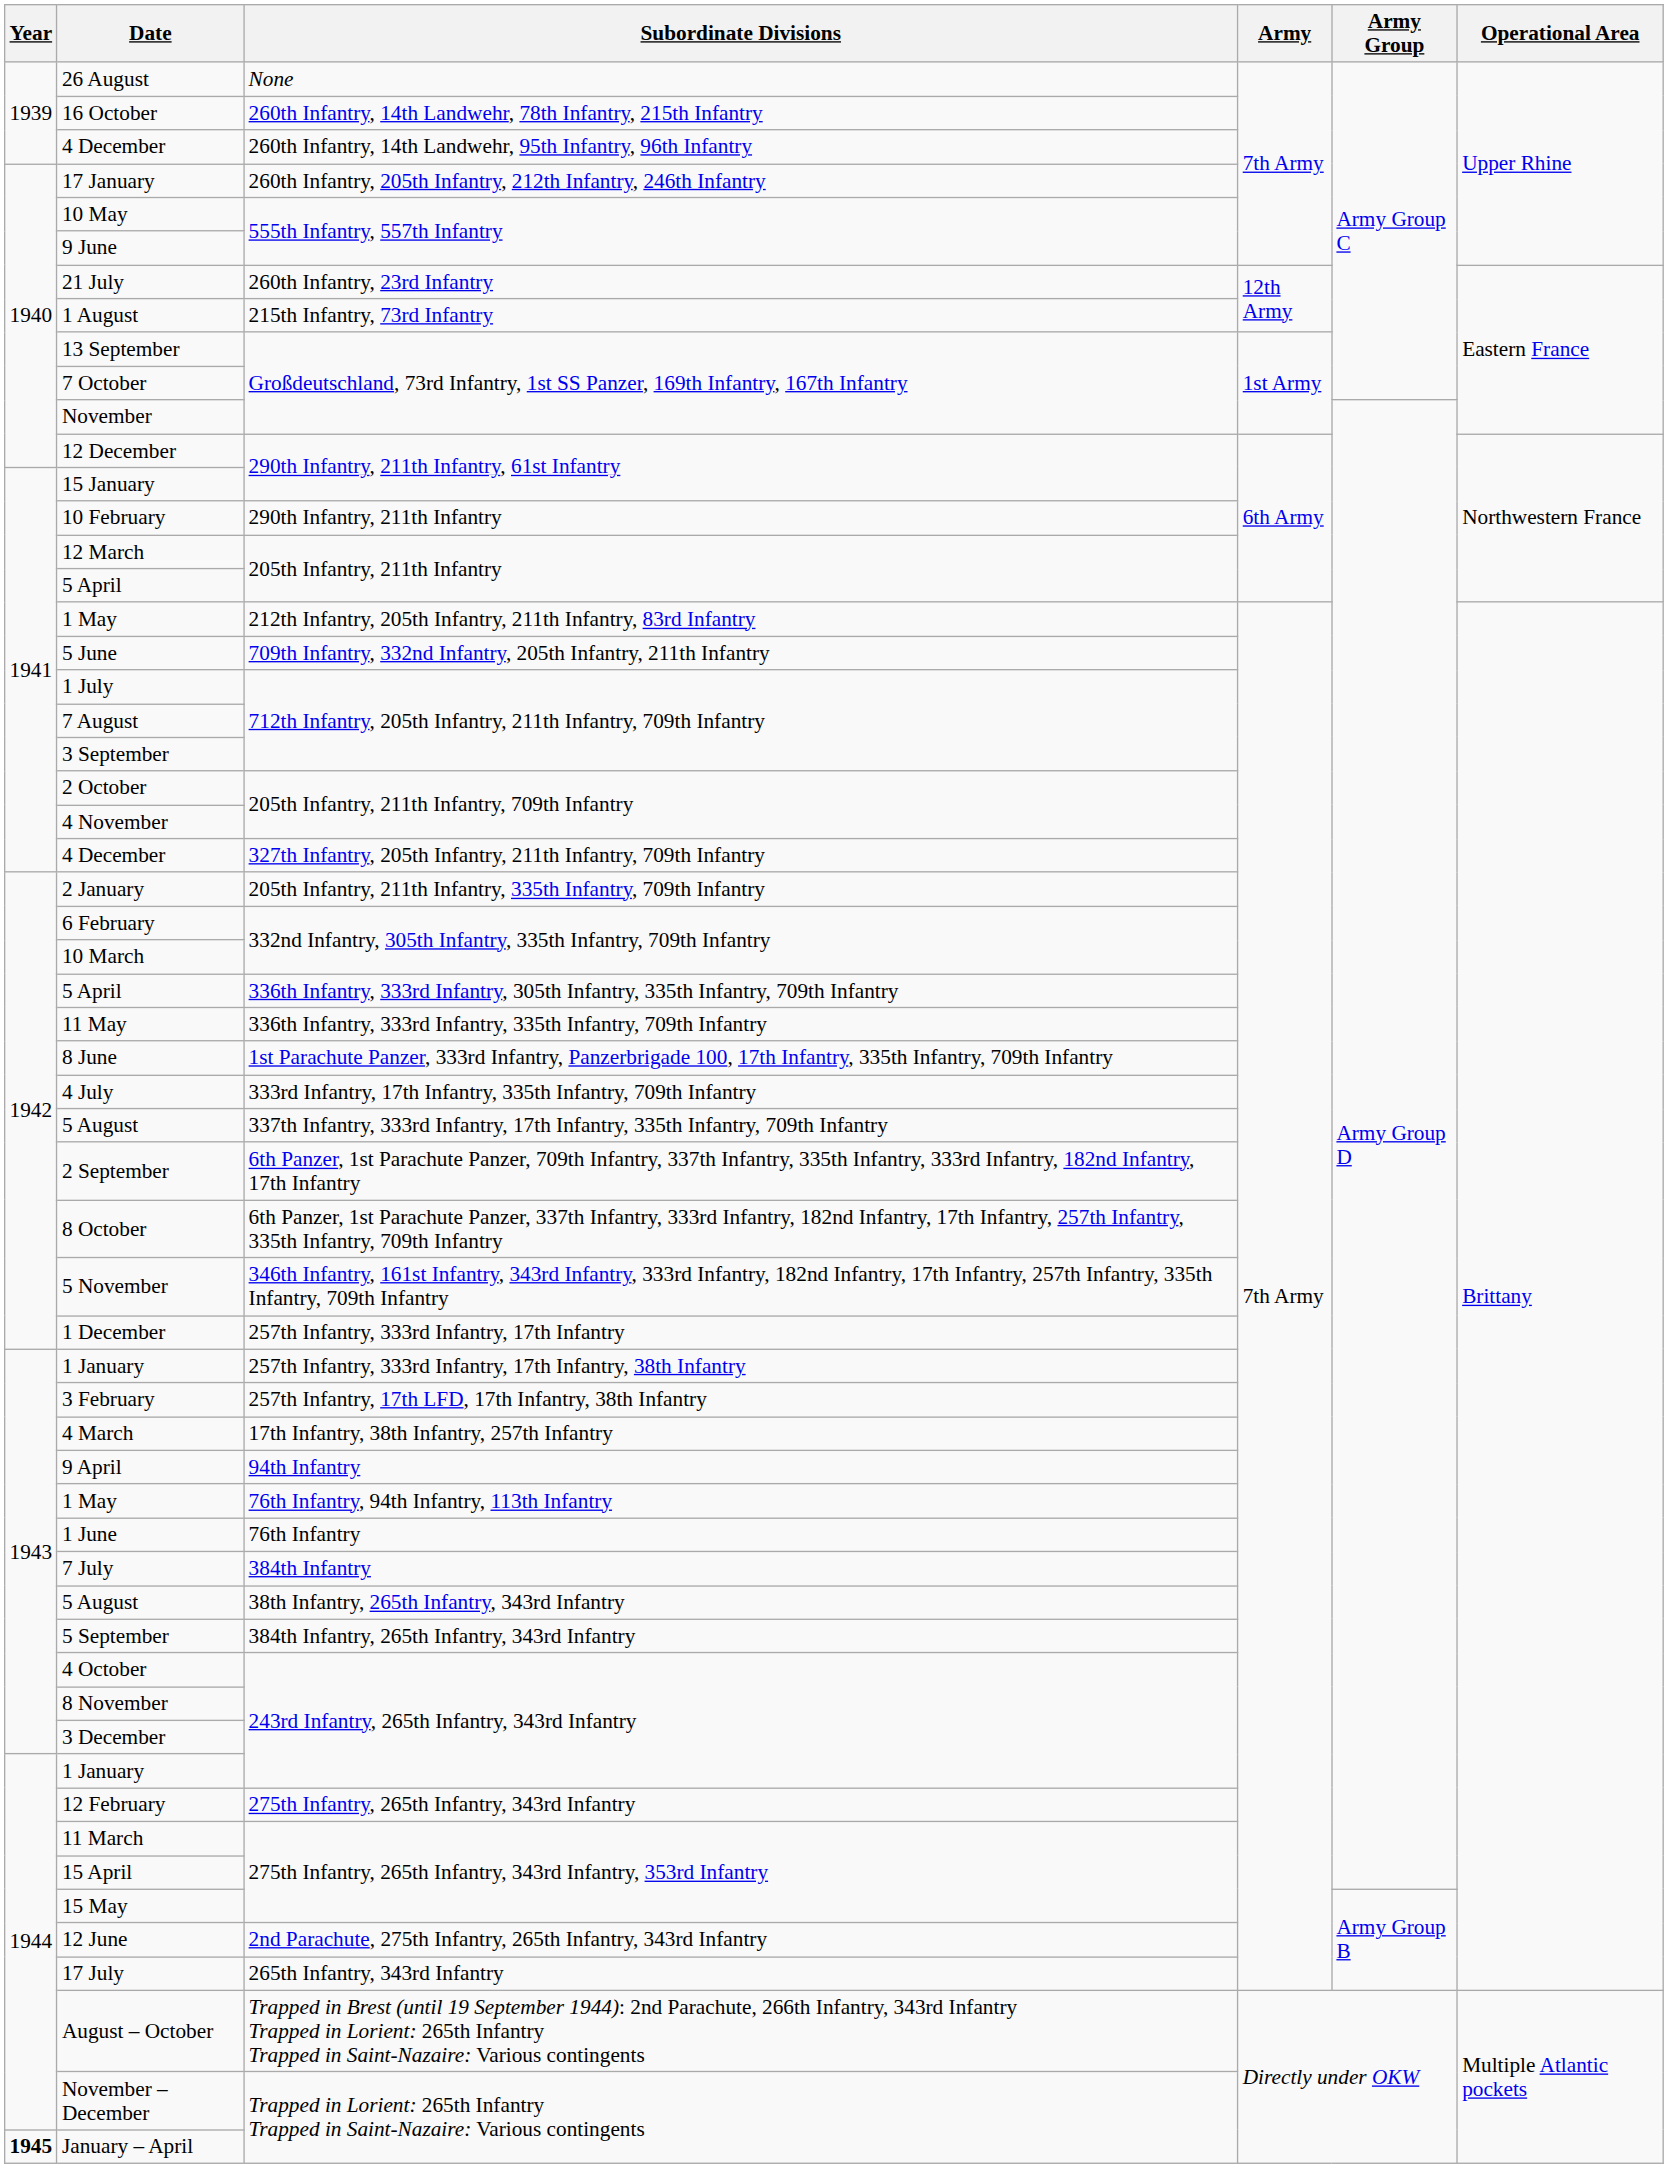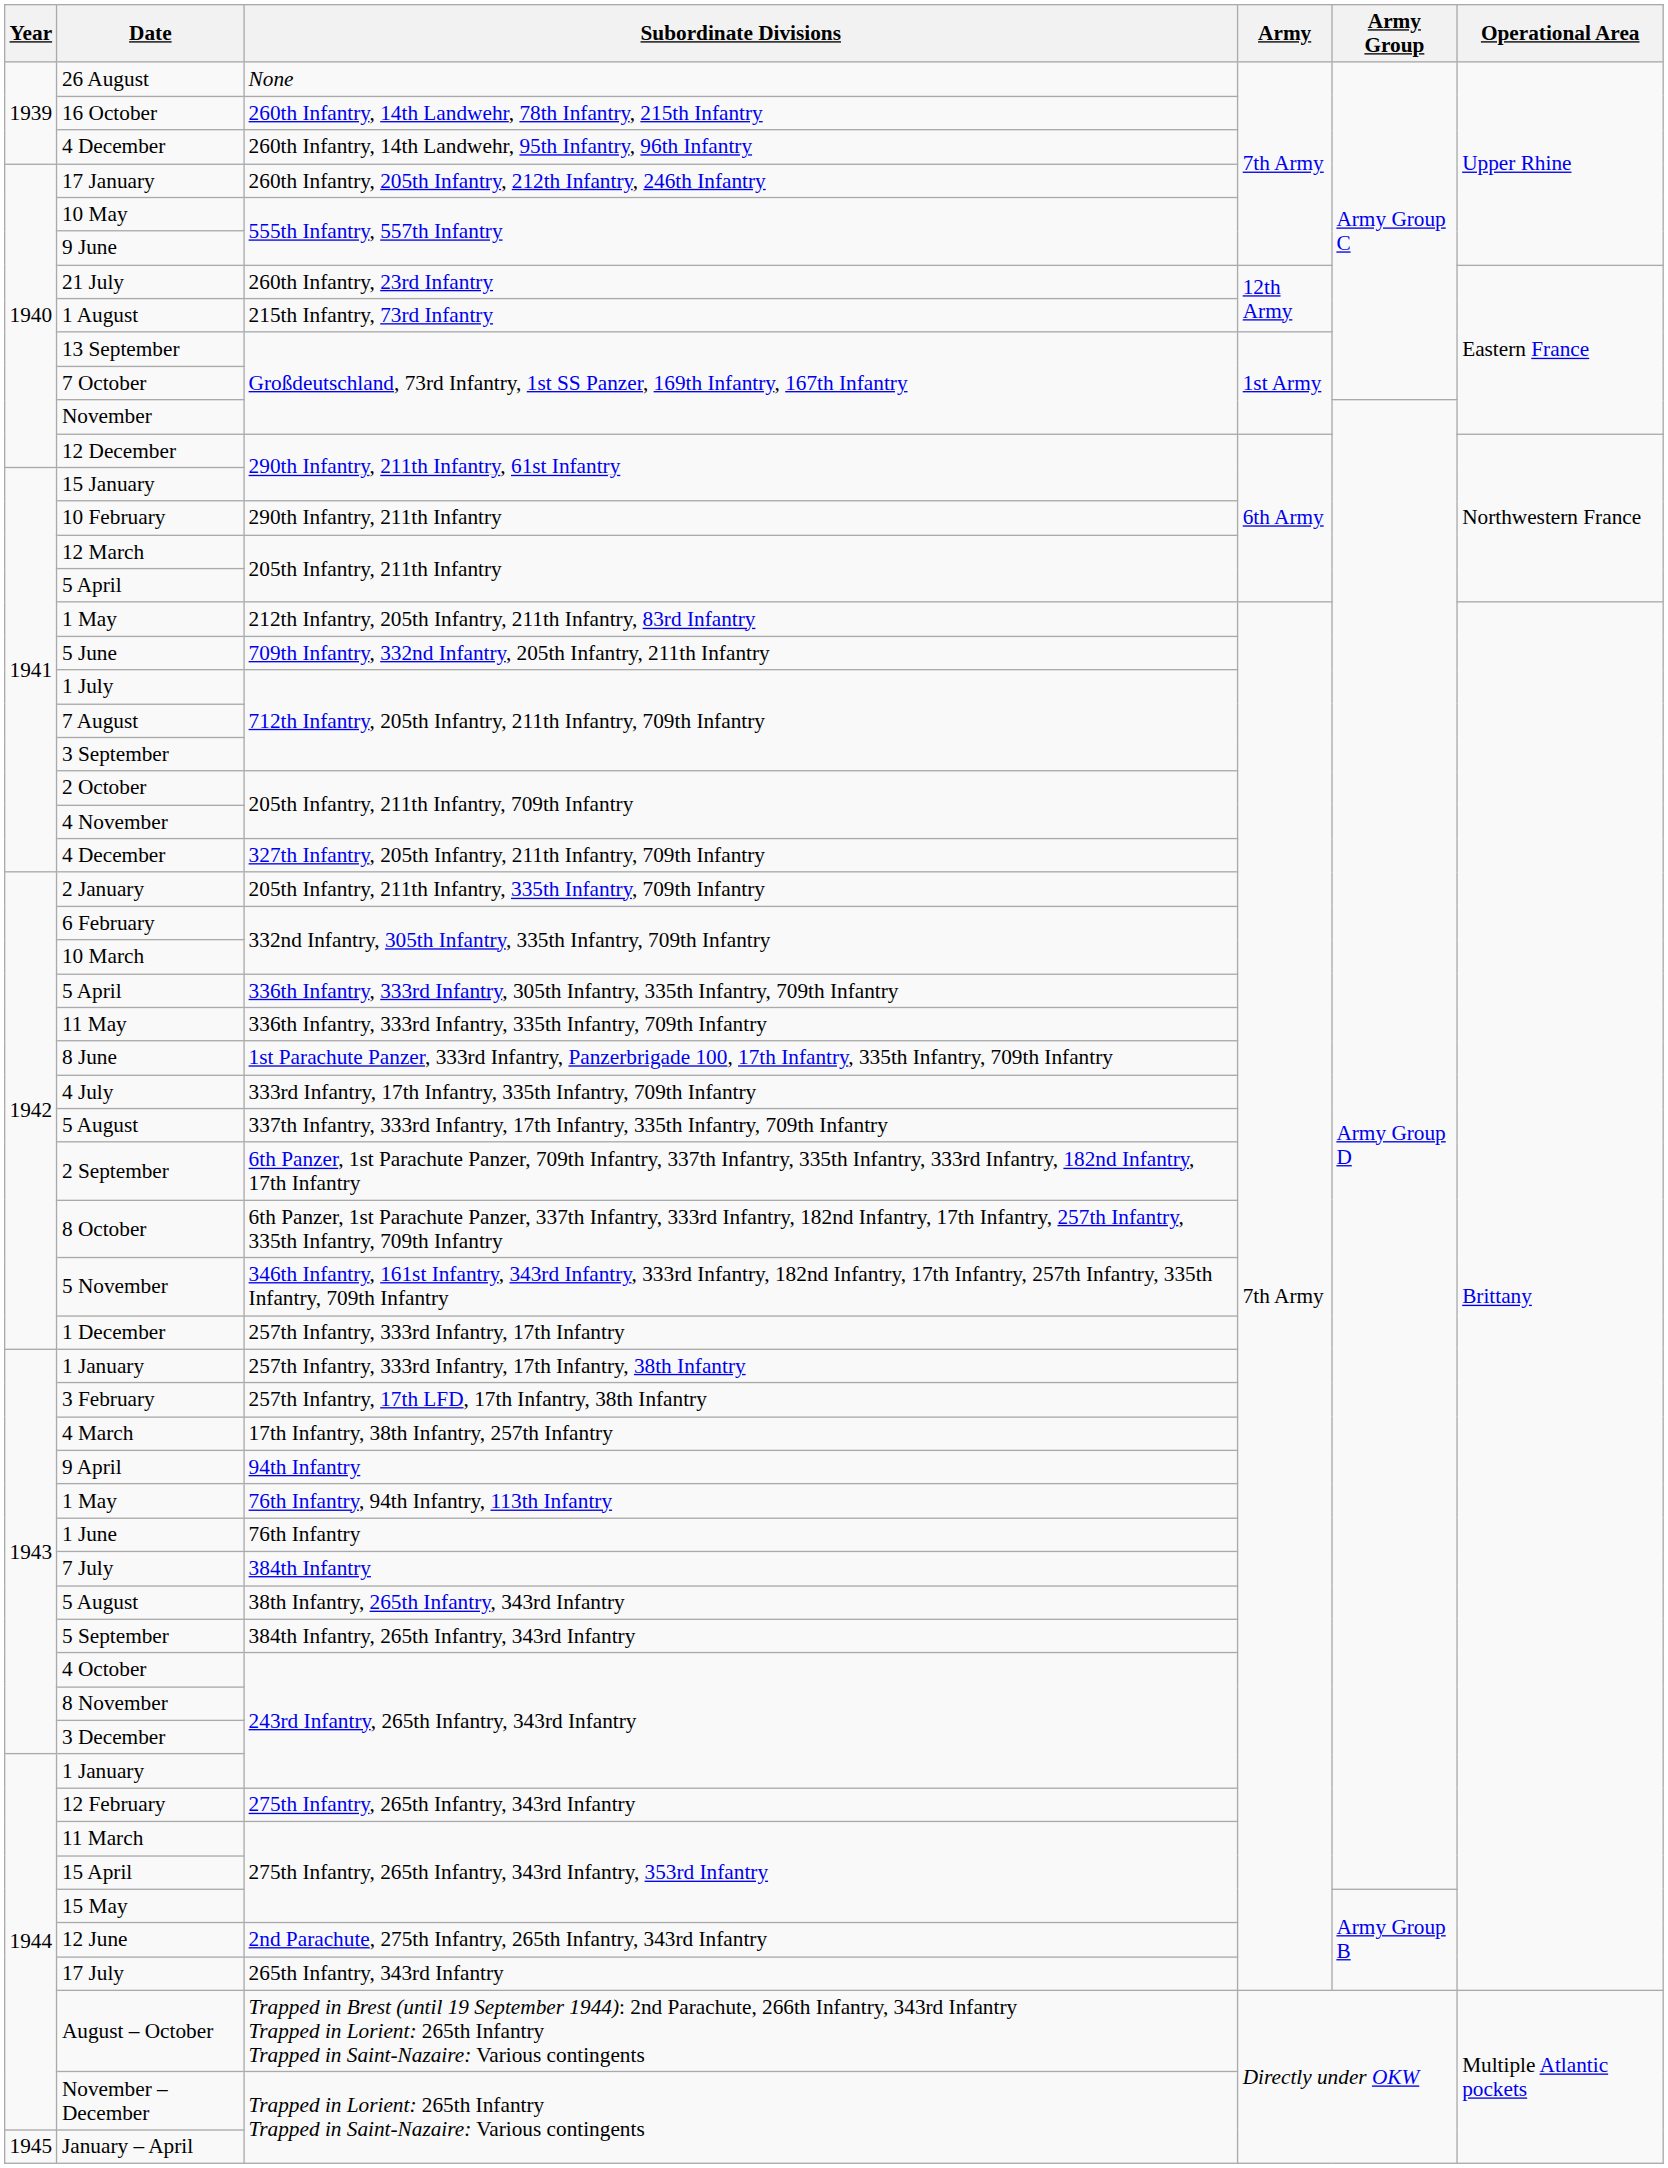(31, 2146) bold -> (31, 2146) normal
